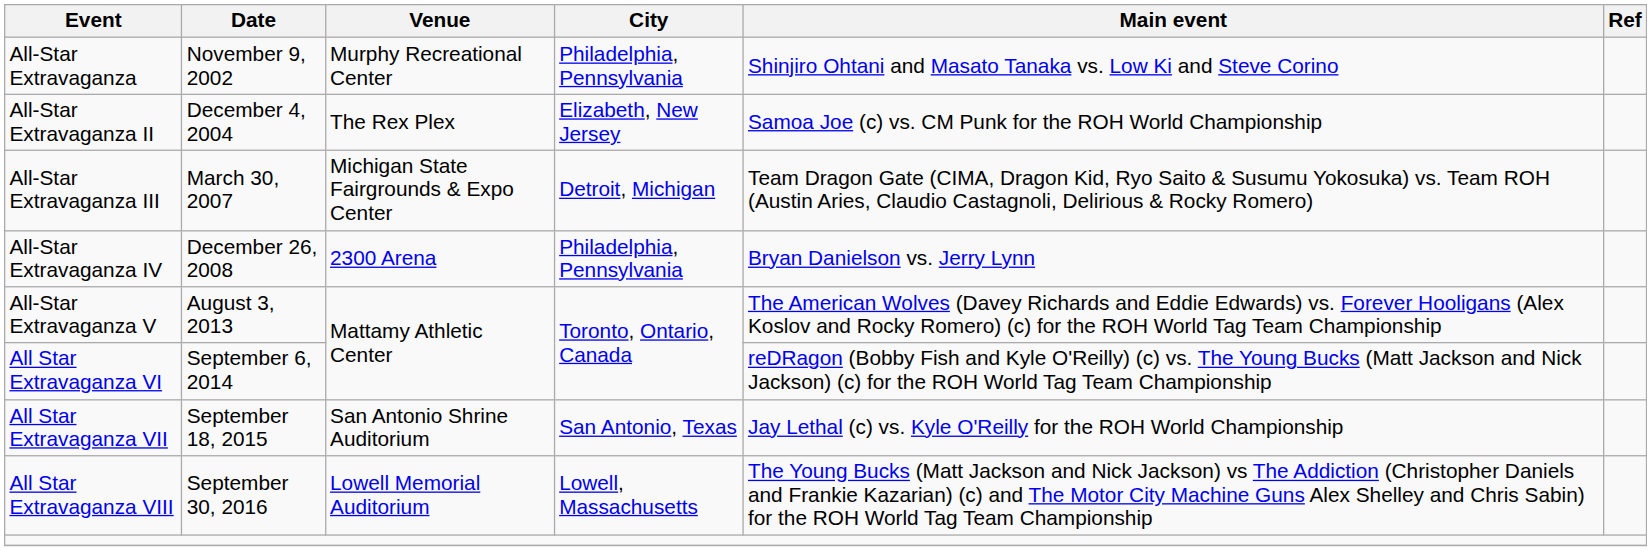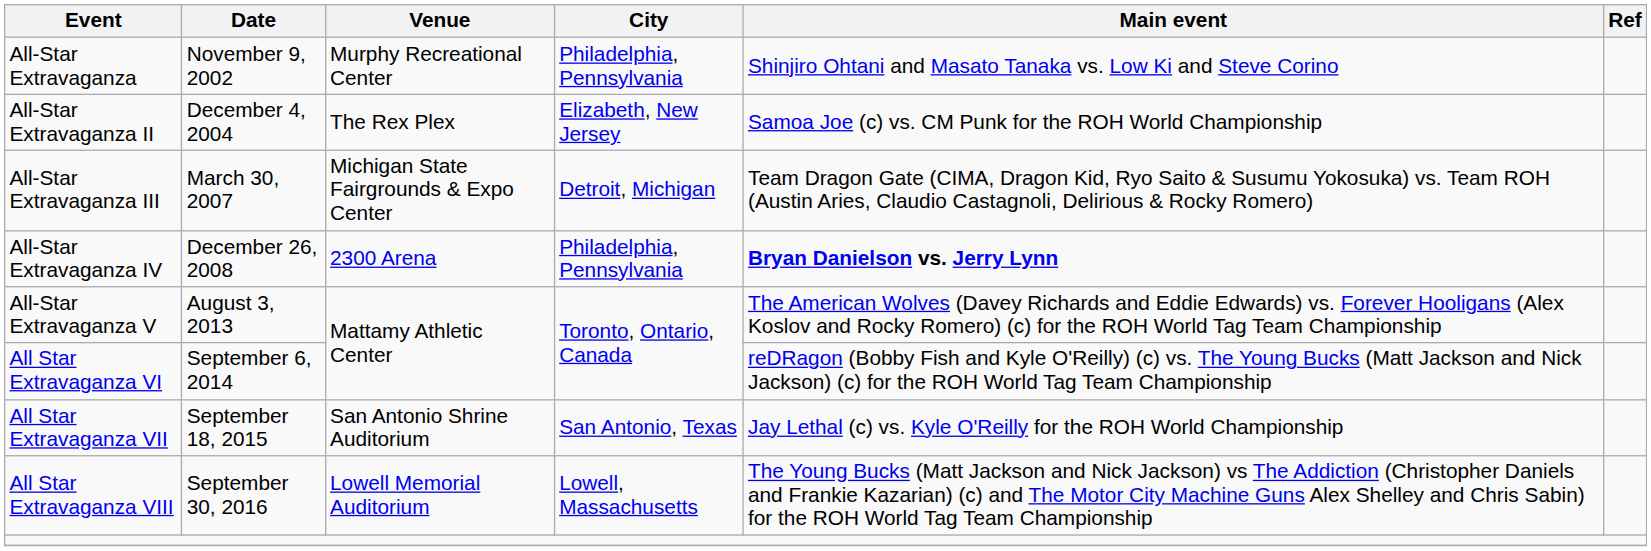(892, 258) normal -> (903, 258) bold
